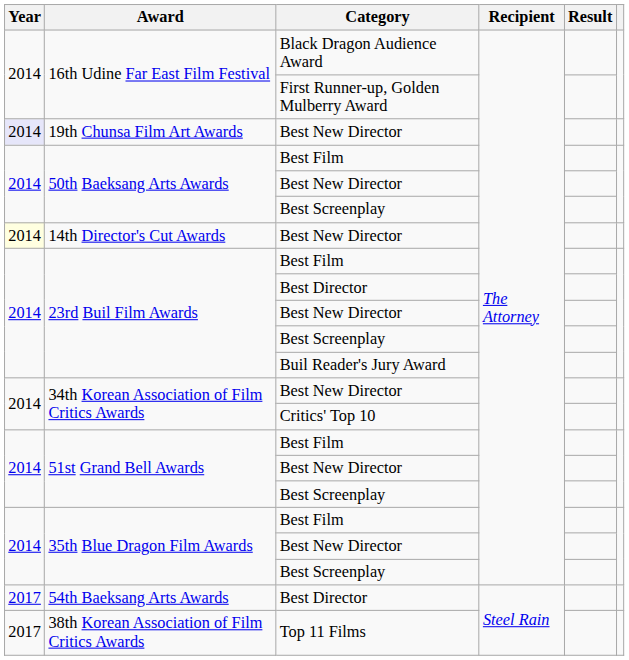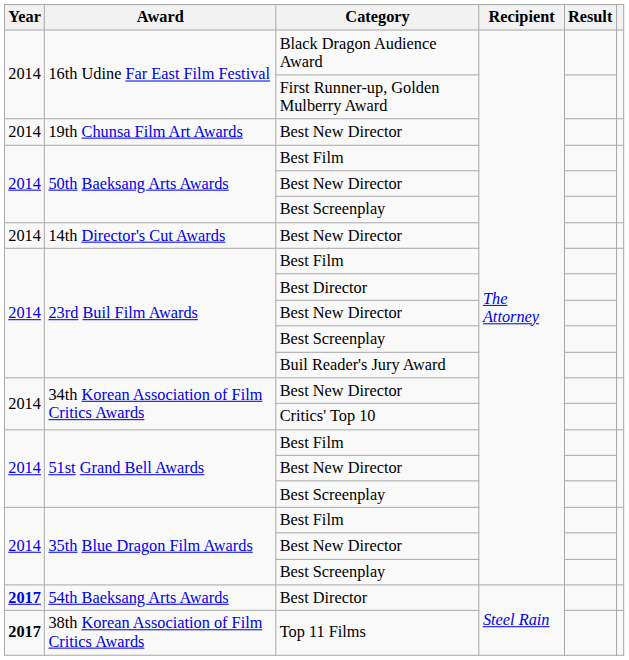(25, 131) lavender background -> (25, 131) no background
(25, 235) lightyellow background -> (25, 235) no background
(25, 597) normal -> (25, 597) bold
(25, 632) normal -> (25, 632) bold
